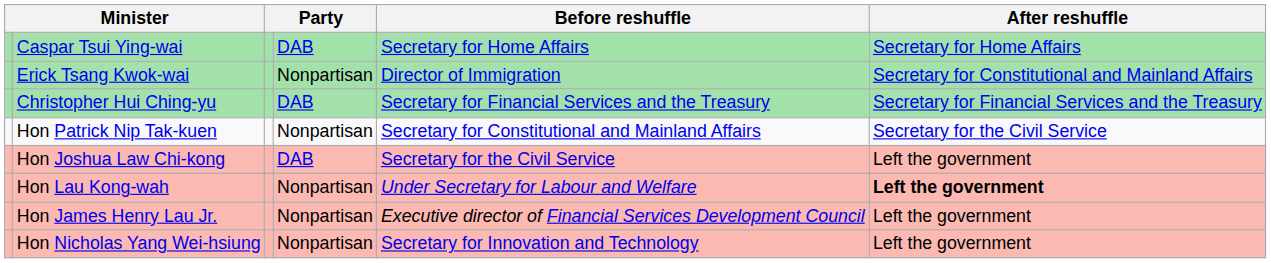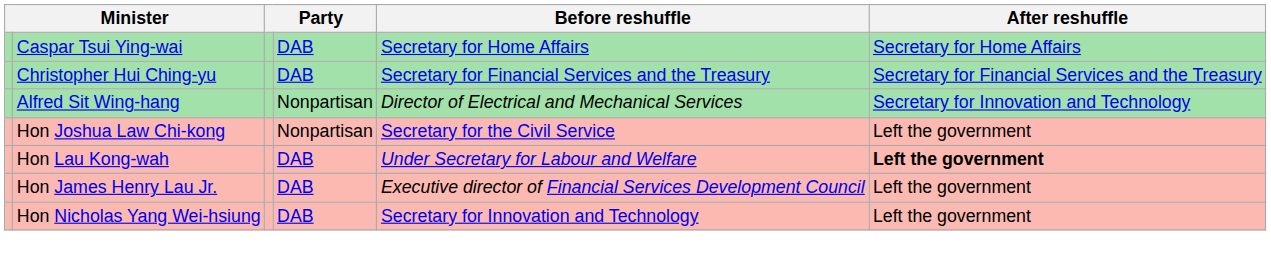- row: (103, 74)
+ row: (98, 103)
- row: (117, 131)
(295, 159) DAB -> (325, 131) Nonpartisan
(325, 187) Nonpartisan -> (295, 159) DAB
(325, 215) Nonpartisan -> (295, 187) DAB
(325, 243) Nonpartisan -> (295, 215) DAB
